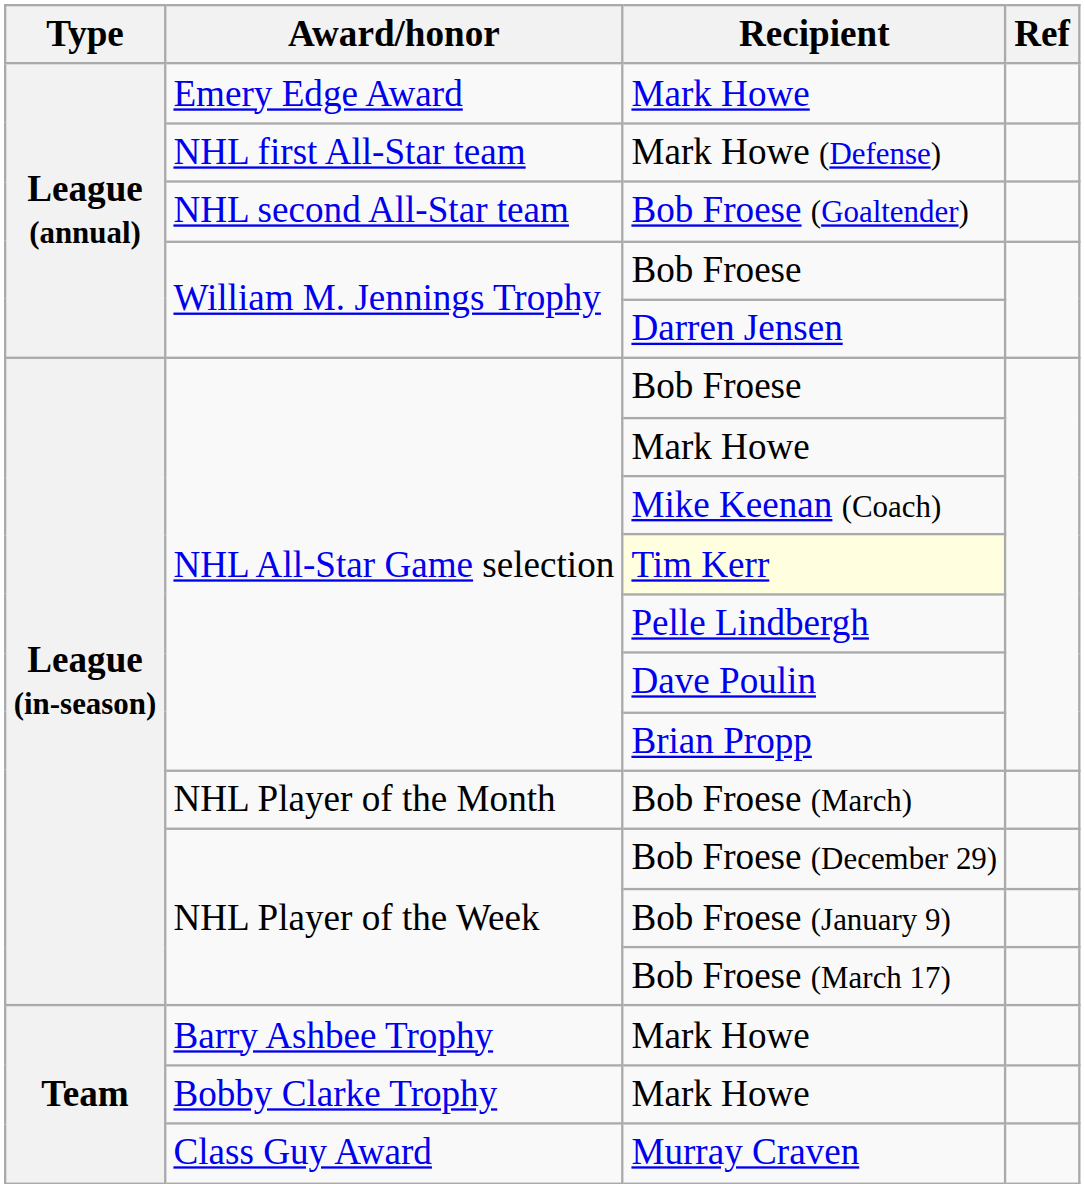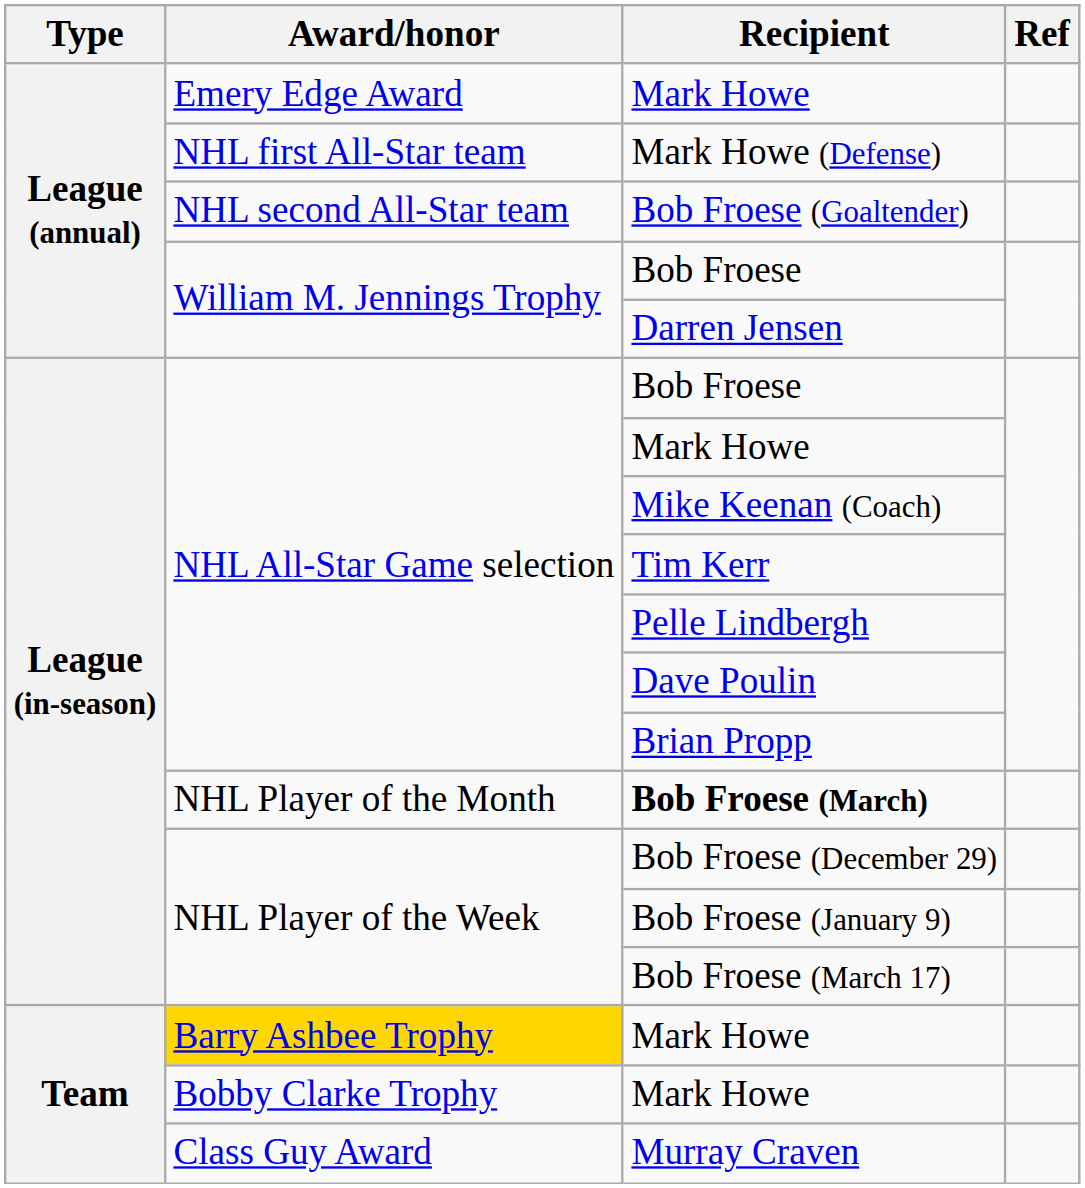(700, 563) lightyellow background -> (700, 563) no background
(772, 799) normal -> (780, 799) bold
(333, 1034) no background -> (333, 1034) gold background
